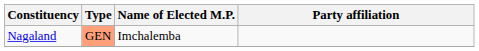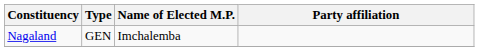(98, 36) lightsalmon background -> (98, 36) no background
